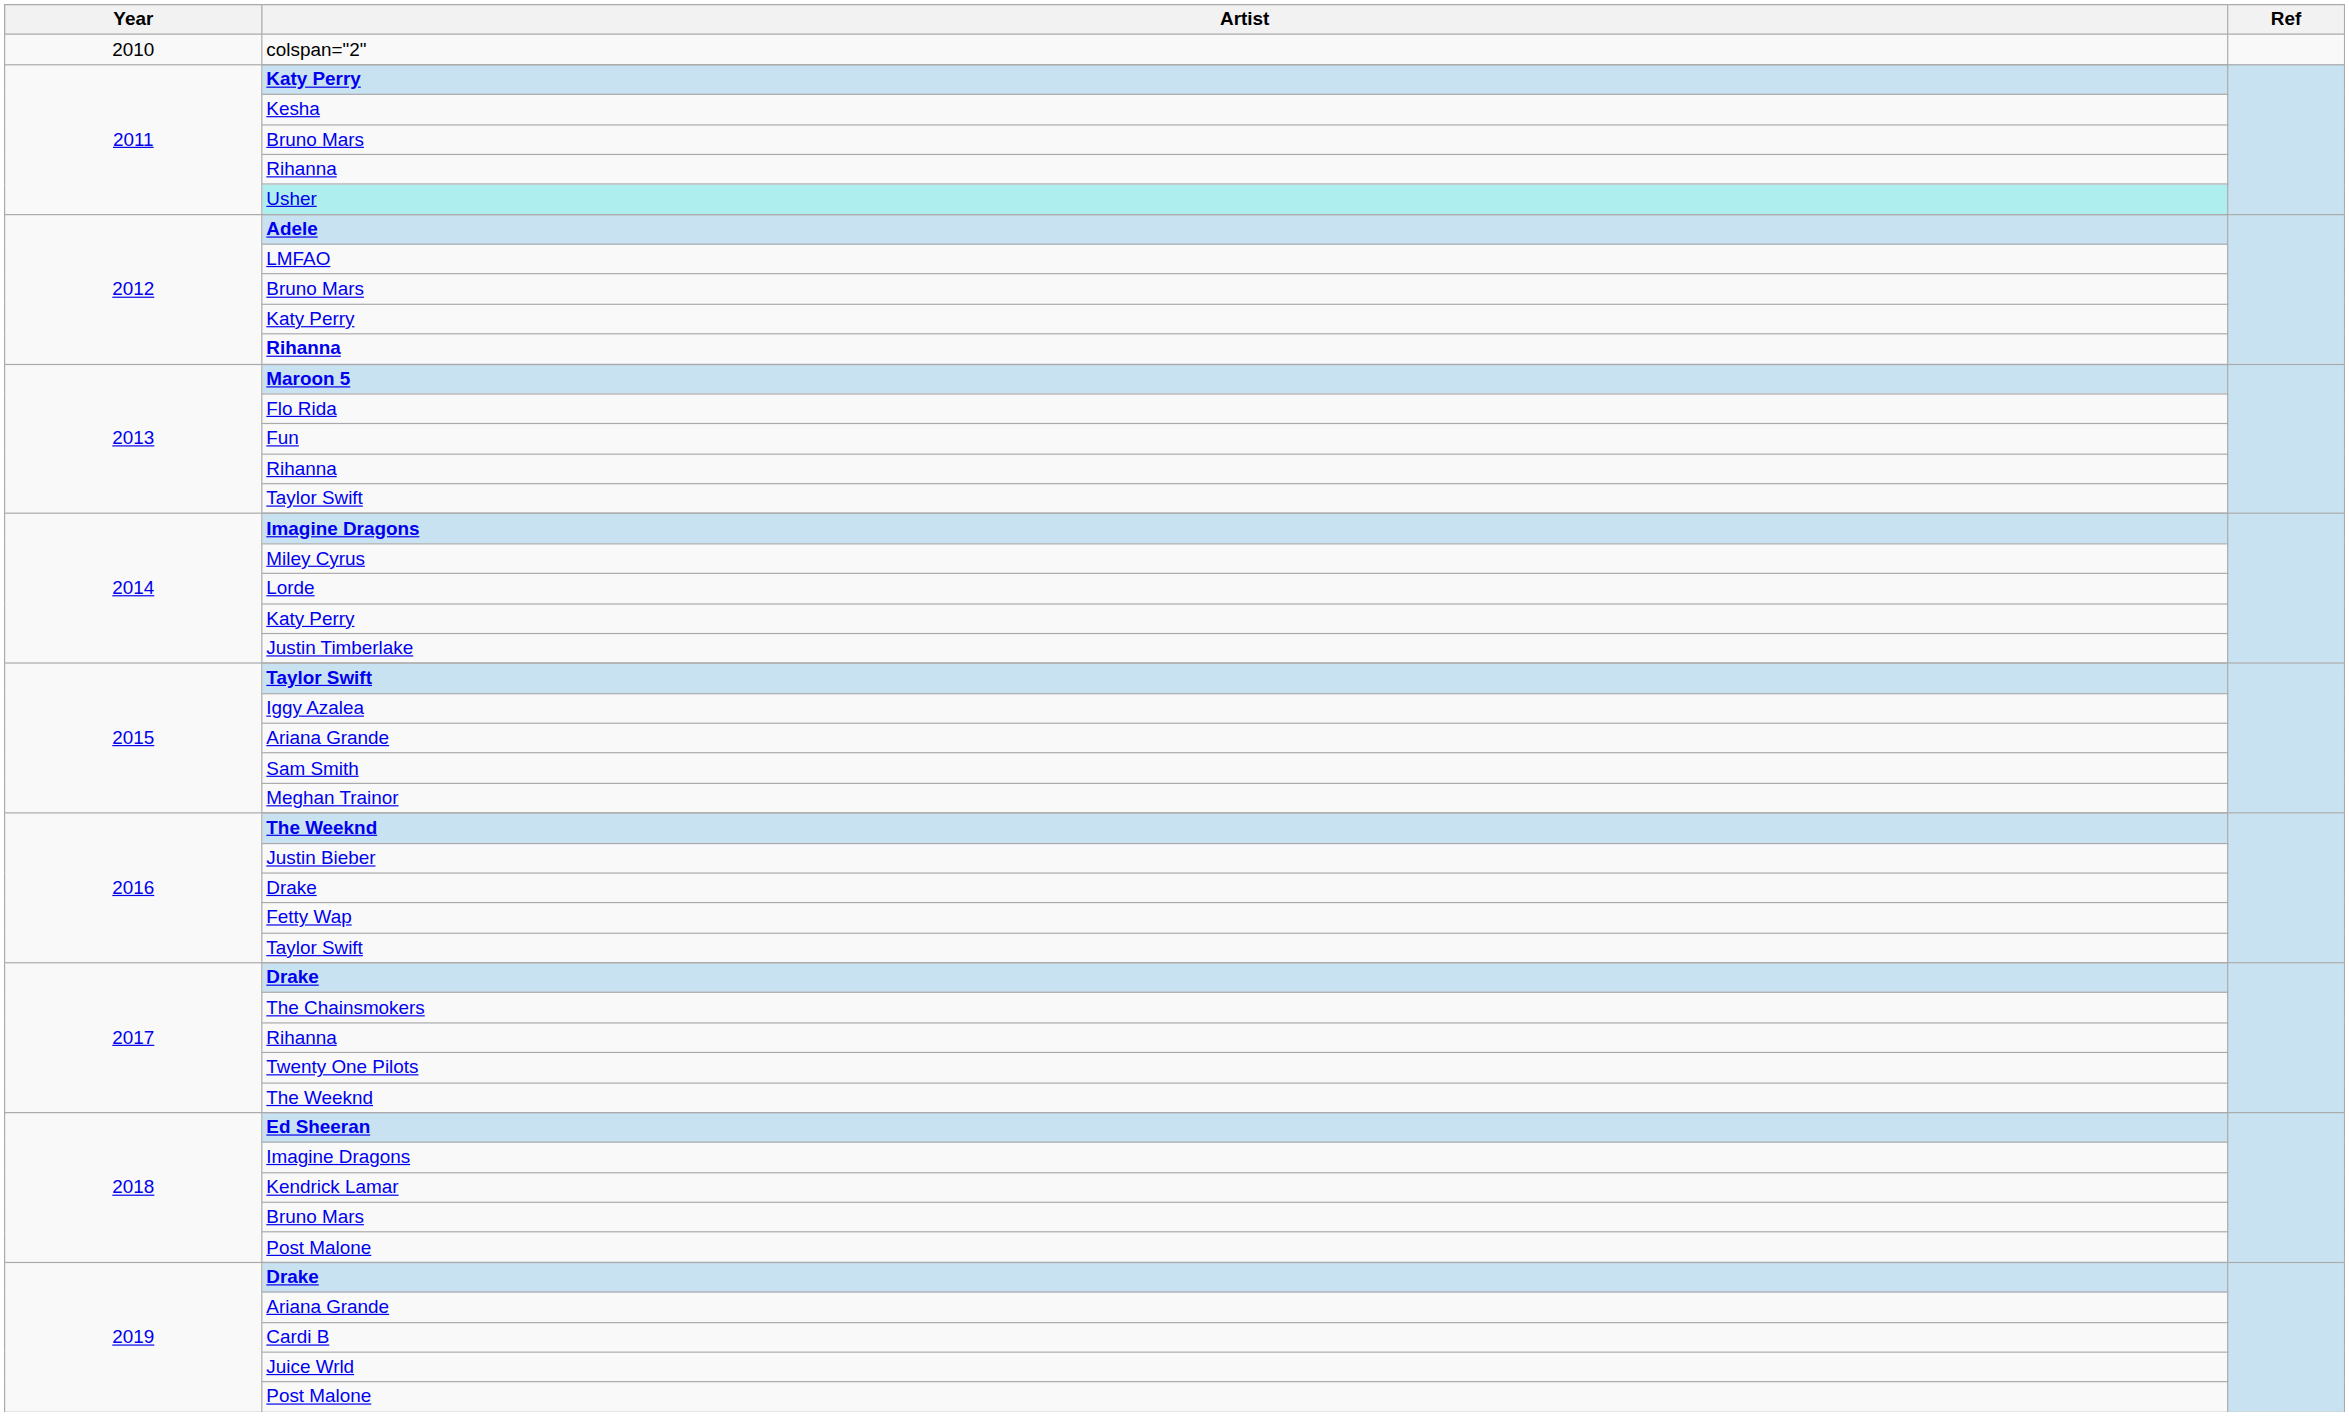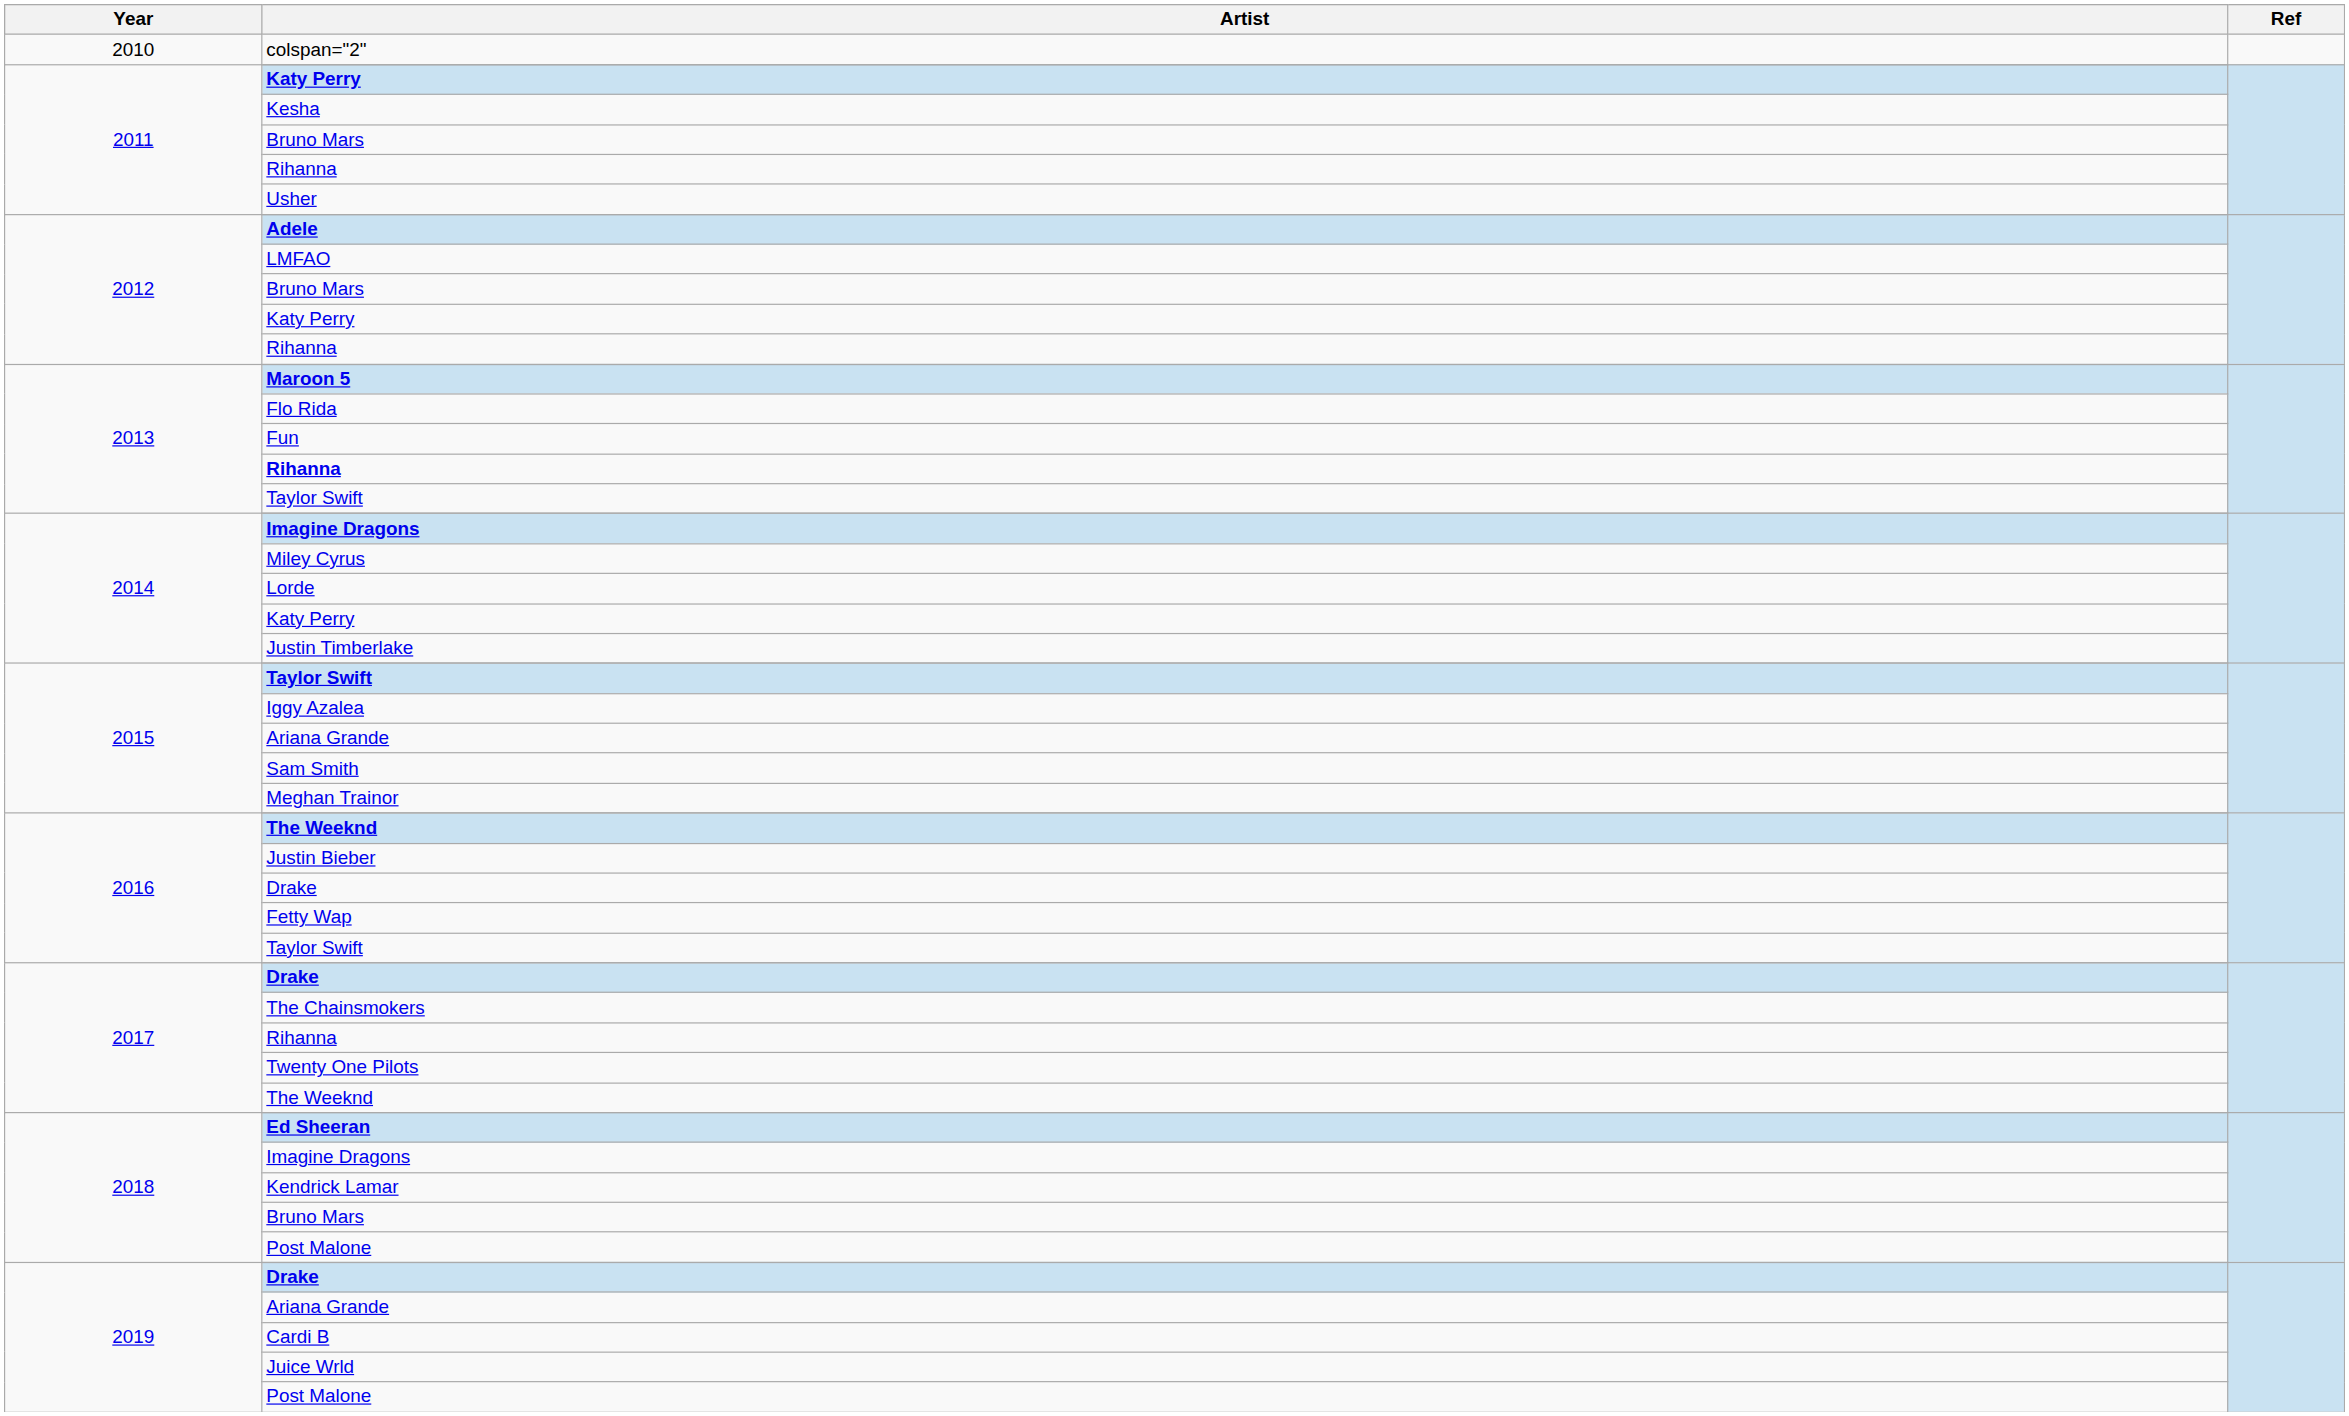(292, 199) paleturquoise background -> (292, 199) no background
(304, 348) bold -> (301, 348) normal
(301, 468) normal -> (304, 468) bold
